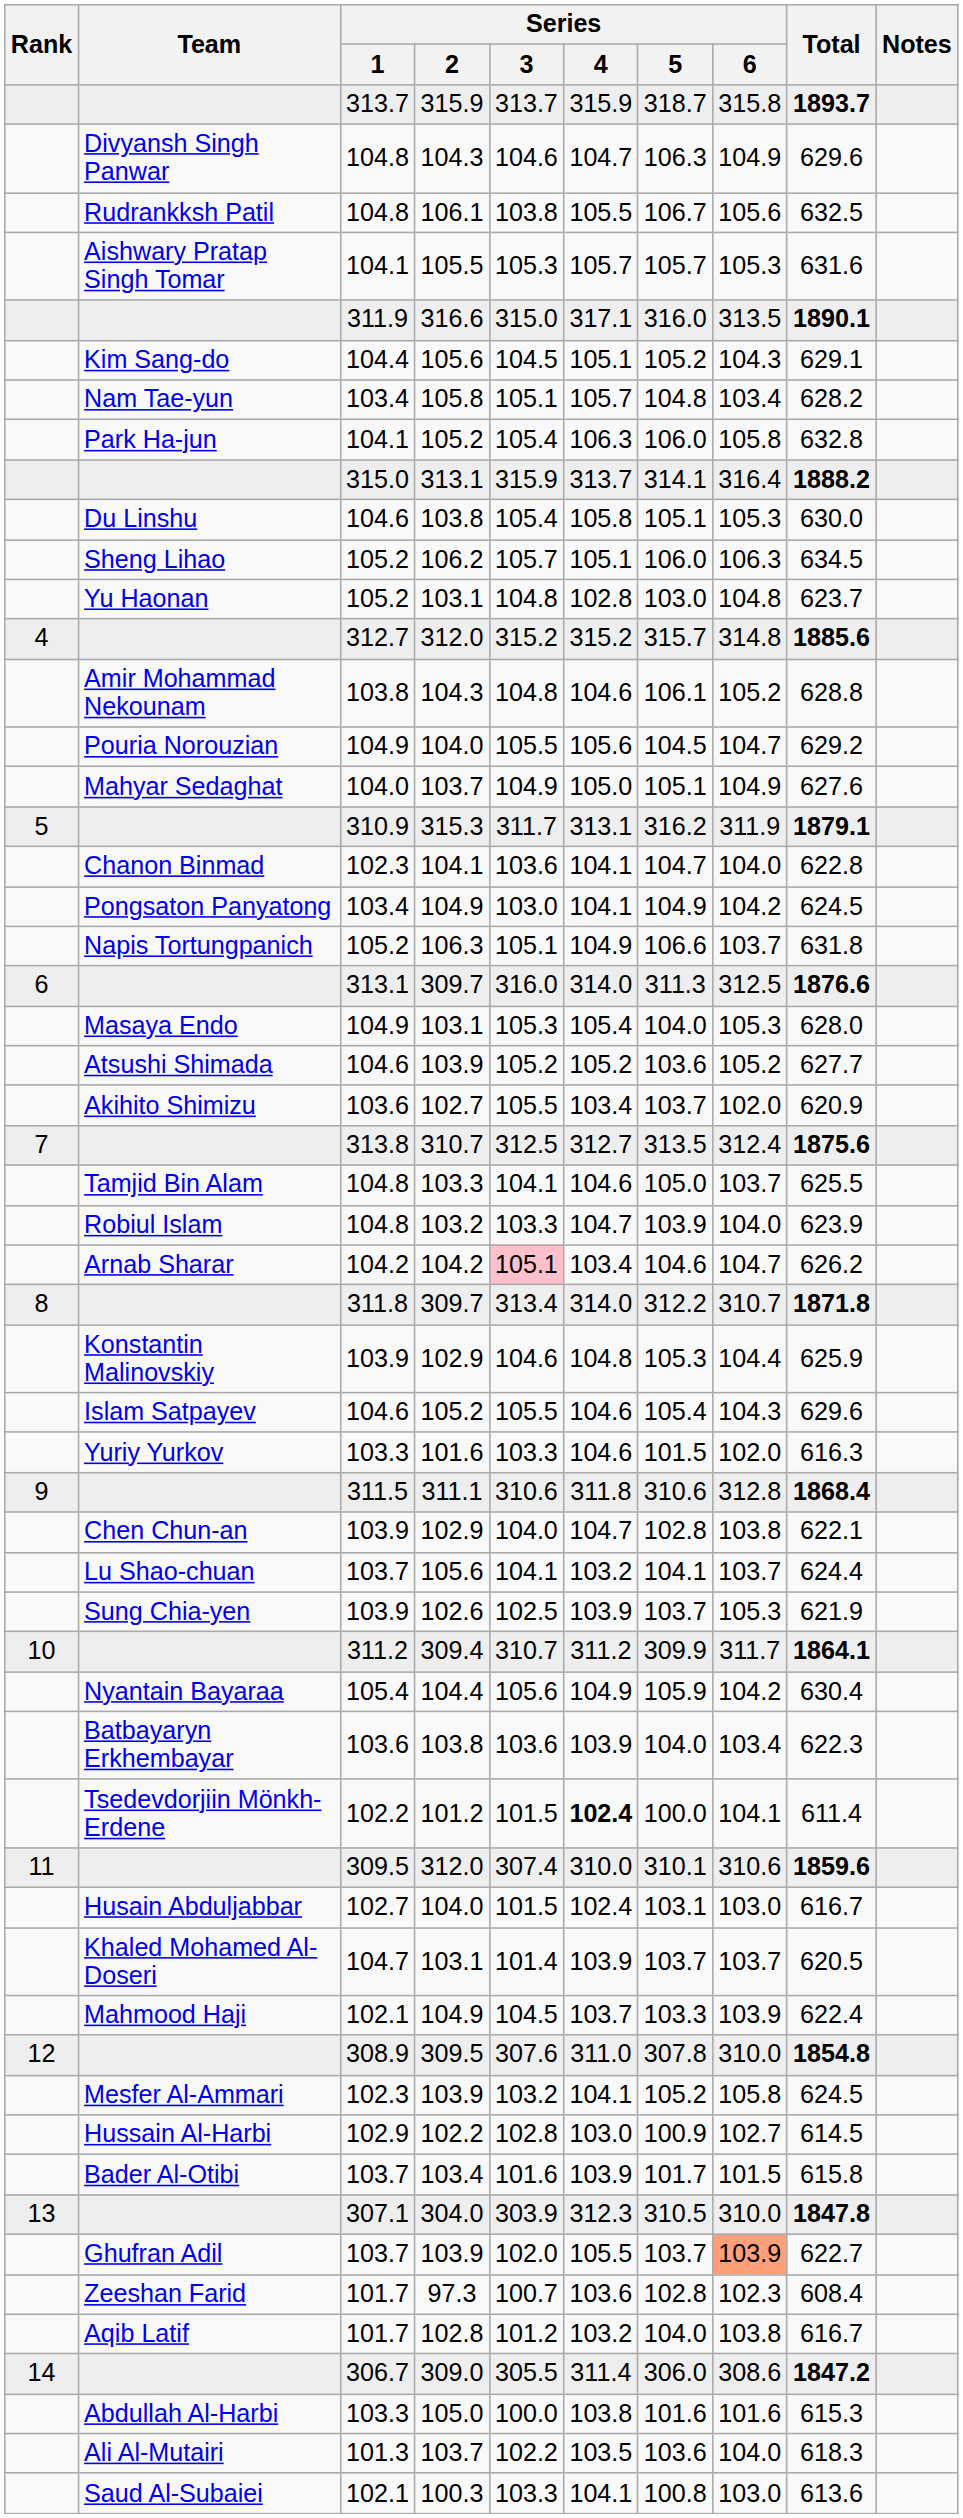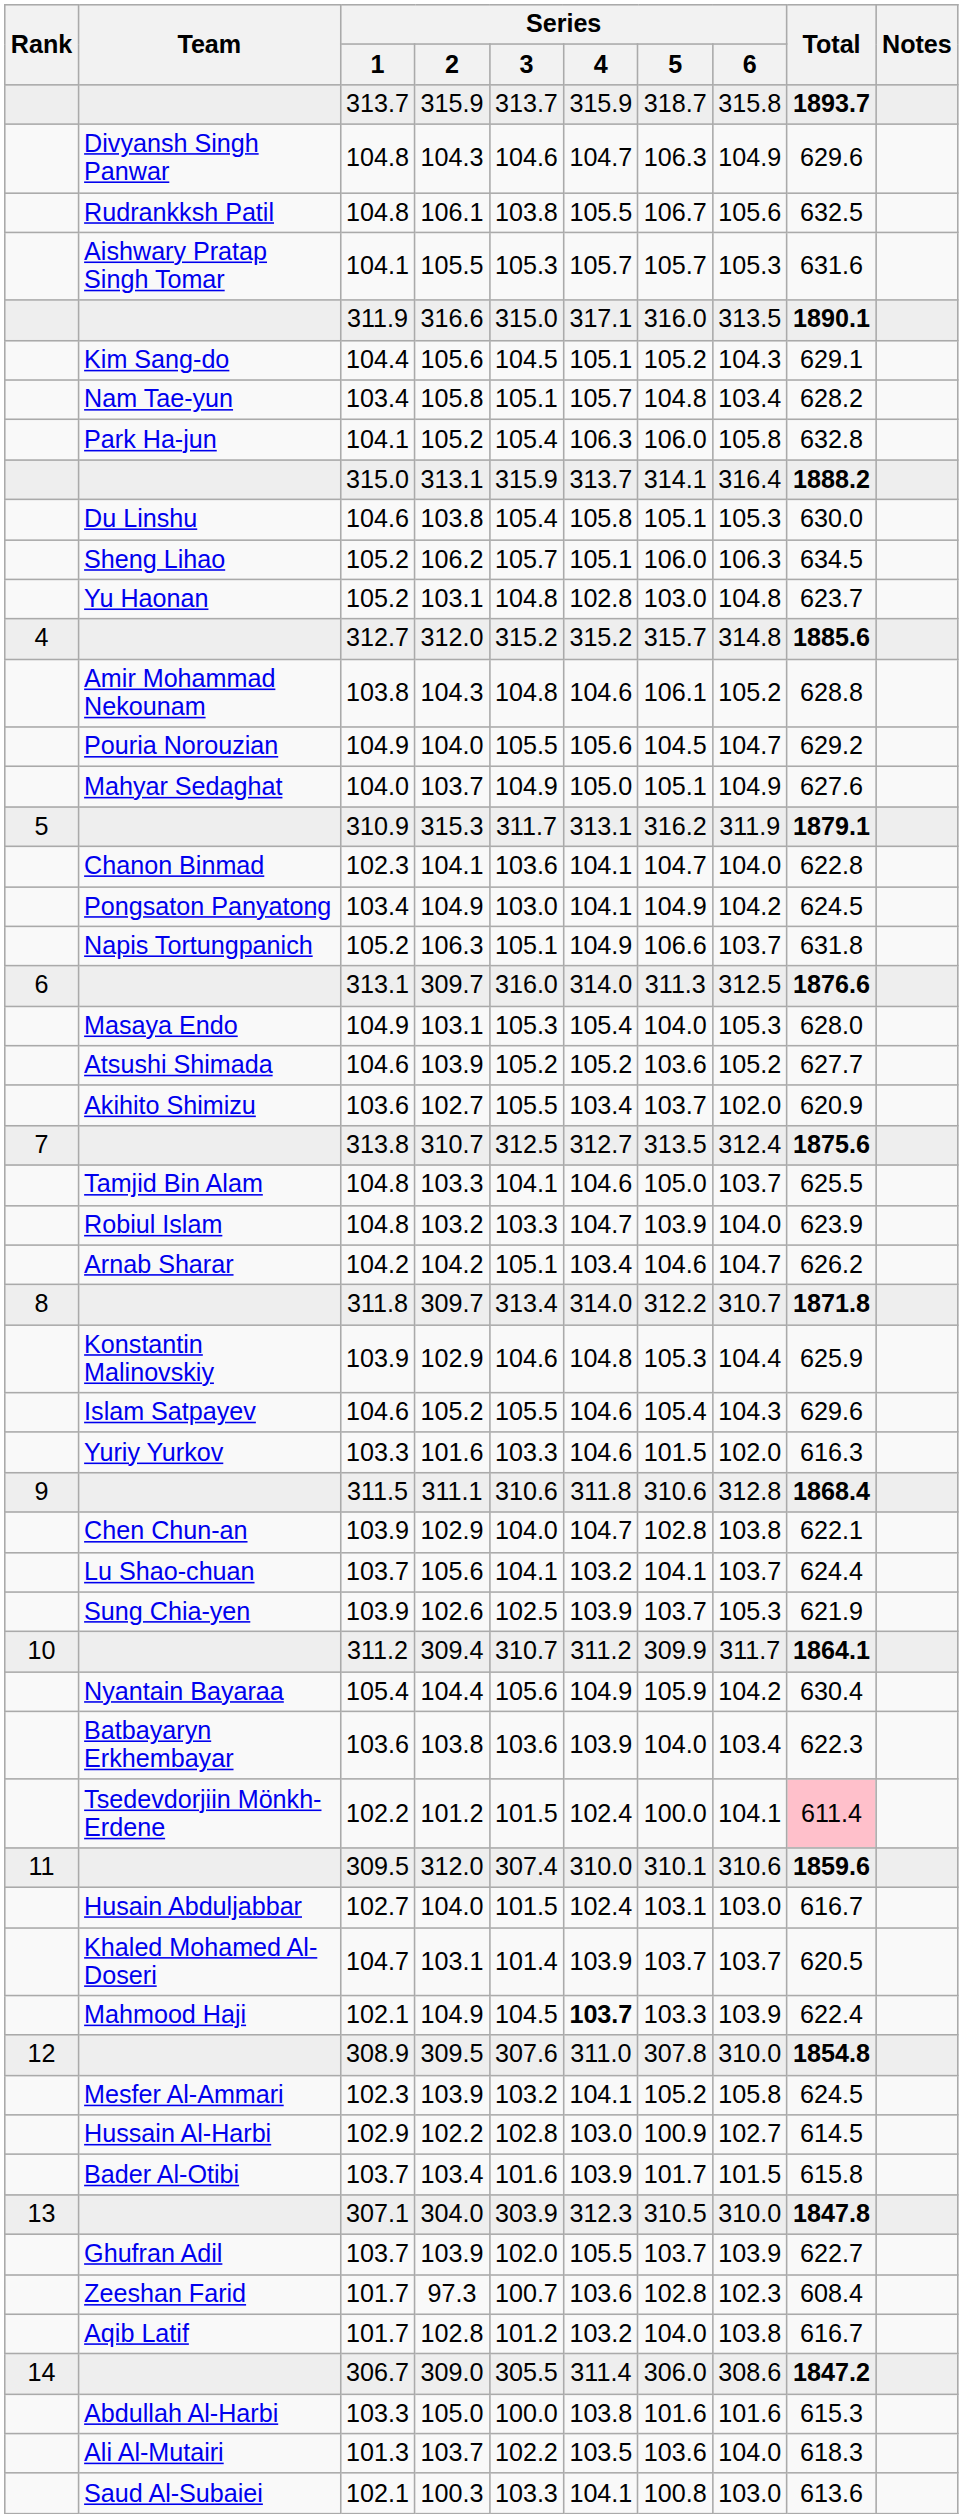(526, 1264) pink background -> (526, 1264) no background
(601, 1813) bold -> (601, 1813) normal
(832, 1813) no background -> (832, 1813) pink background
(601, 2014) normal -> (601, 2014) bold
(750, 2254) lightsalmon background -> (750, 2254) no background
